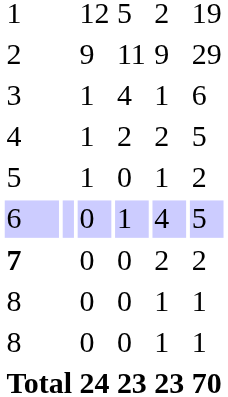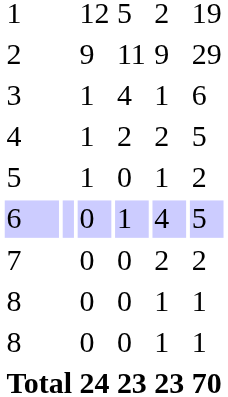(14, 259) bold -> (14, 259) normal
